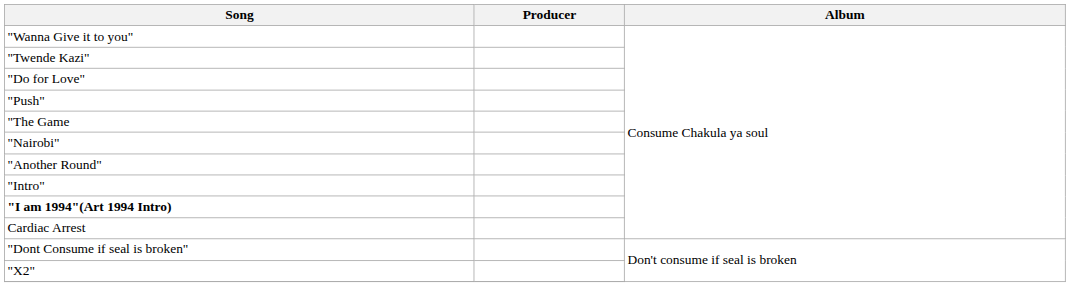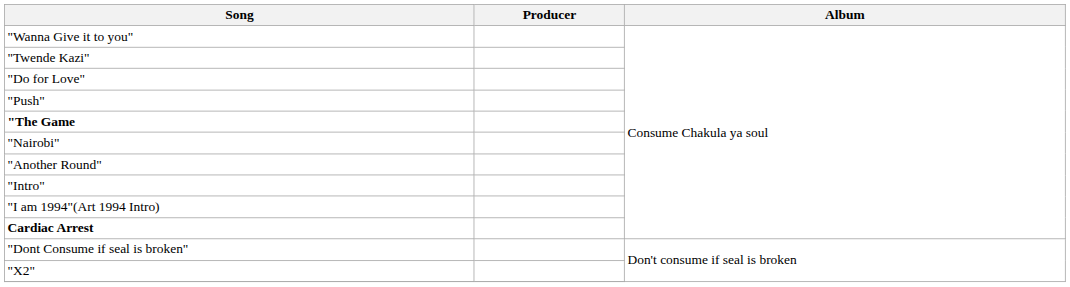(38, 121) normal -> (41, 121) bold
(90, 206) bold -> (84, 206) normal
(47, 228) normal -> (51, 228) bold
